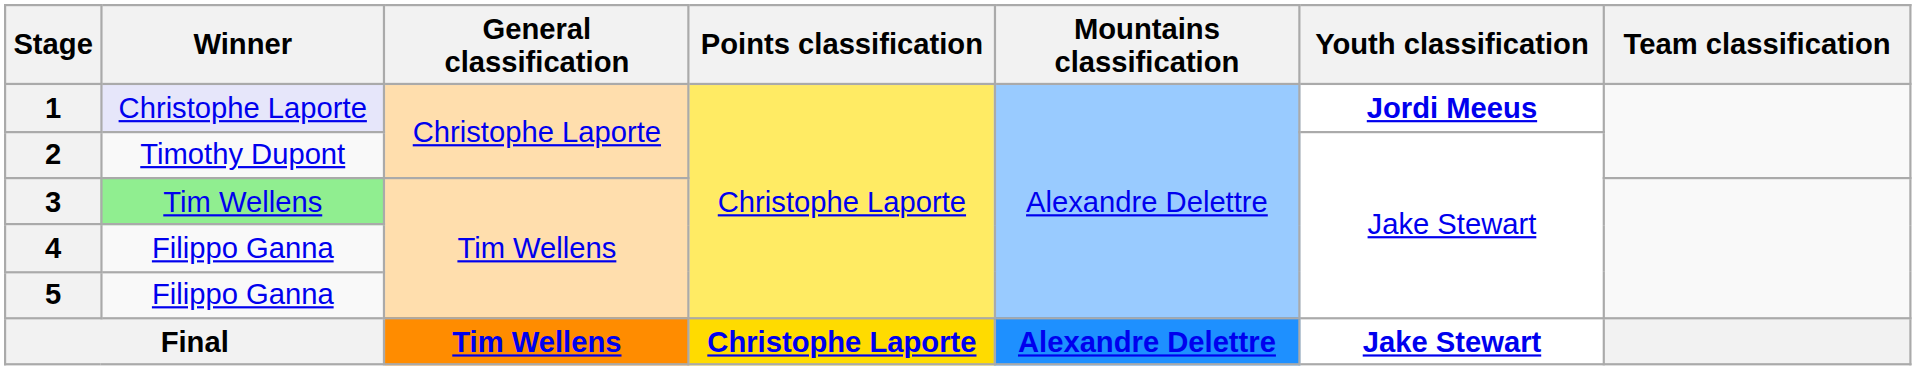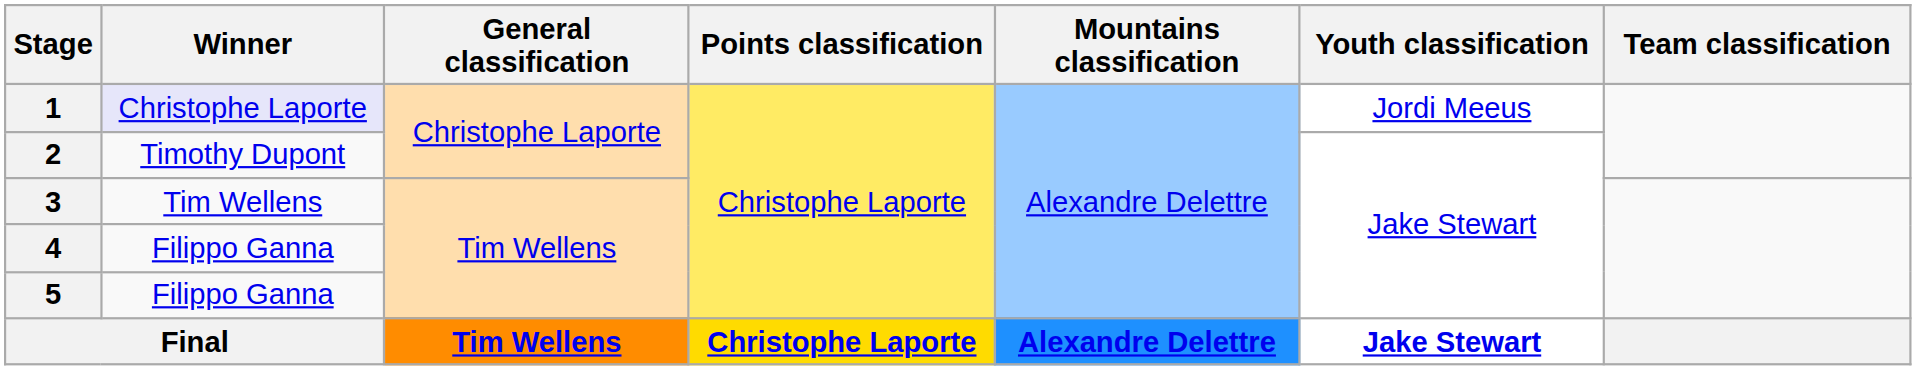(1452, 108) bold -> (1452, 108) normal
(243, 202) lightgreen background -> (243, 202) no background
